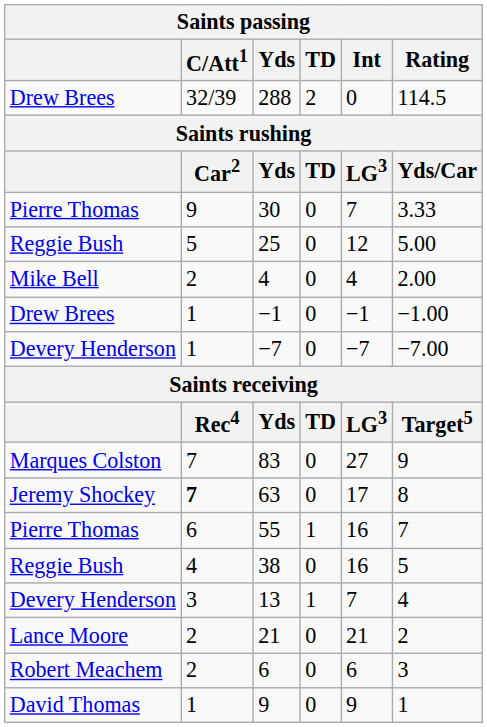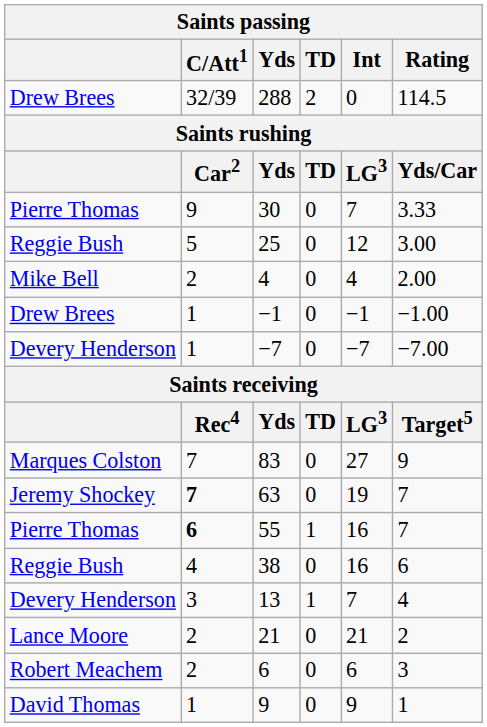(417, 244) 5.00 -> (417, 244) 3.00
(357, 495) 17 -> (357, 495) 19
(403, 495) 8 -> (403, 495) 7
(192, 530) normal -> (192, 530) bold
(403, 565) 5 -> (403, 565) 6
